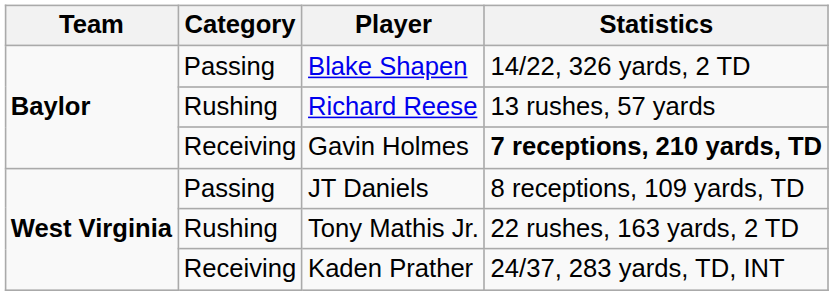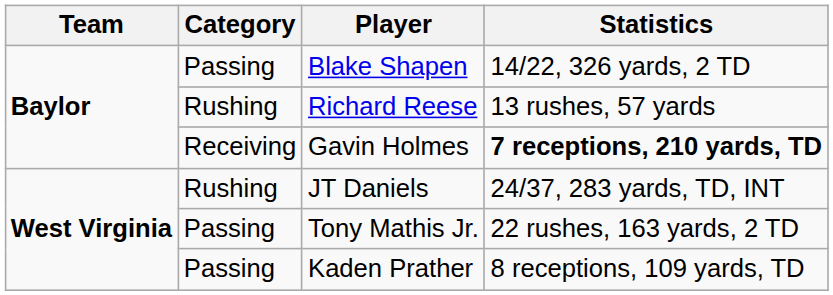(229, 187) Passing -> (231, 187) Rushing
(648, 187) 8 receptions, 109 yards, TD -> (638, 187) 24/37, 283 yards, TD, INT
(231, 228) Rushing -> (229, 228) Passing
(240, 268) Receiving -> (229, 268) Passing
(638, 268) 24/37, 283 yards, TD, INT -> (648, 268) 8 receptions, 109 yards, TD
